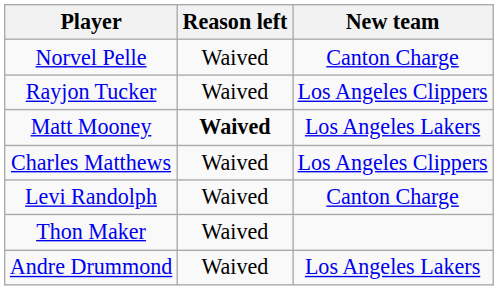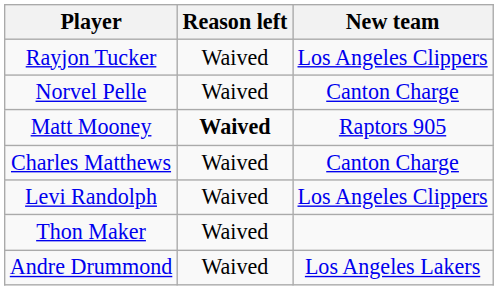rows swapped: (91, 92) <-> (91, 57)
(393, 127) Los Angeles Lakers -> (393, 127) Raptors 905
(393, 162) Los Angeles Clippers -> (393, 162) Canton Charge
(393, 197) Canton Charge -> (393, 197) Los Angeles Clippers
